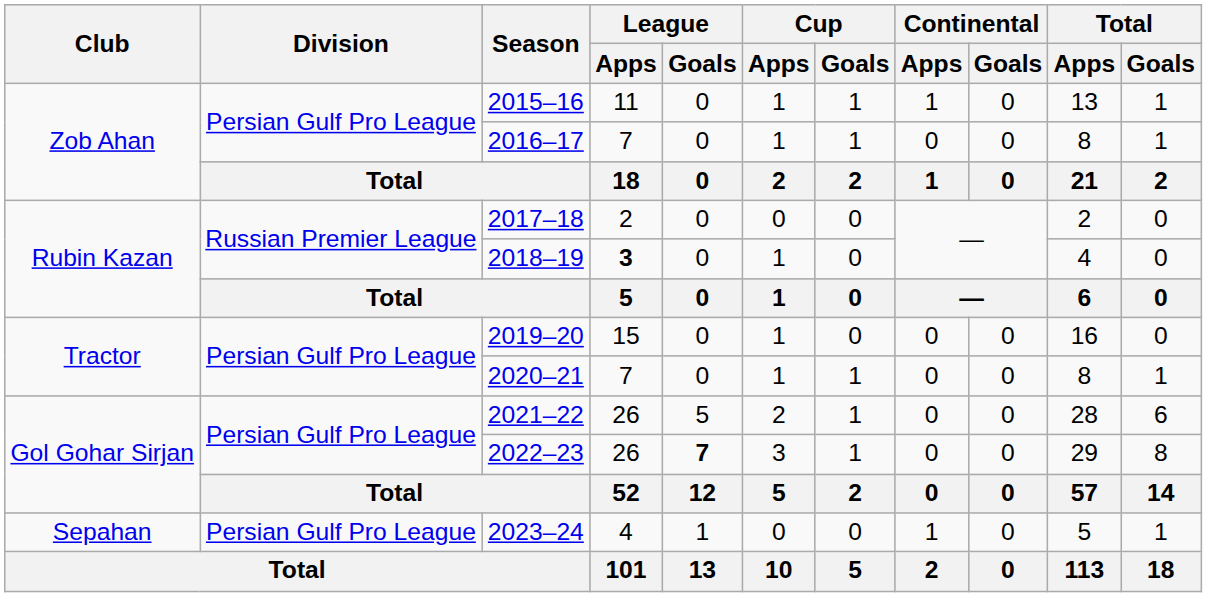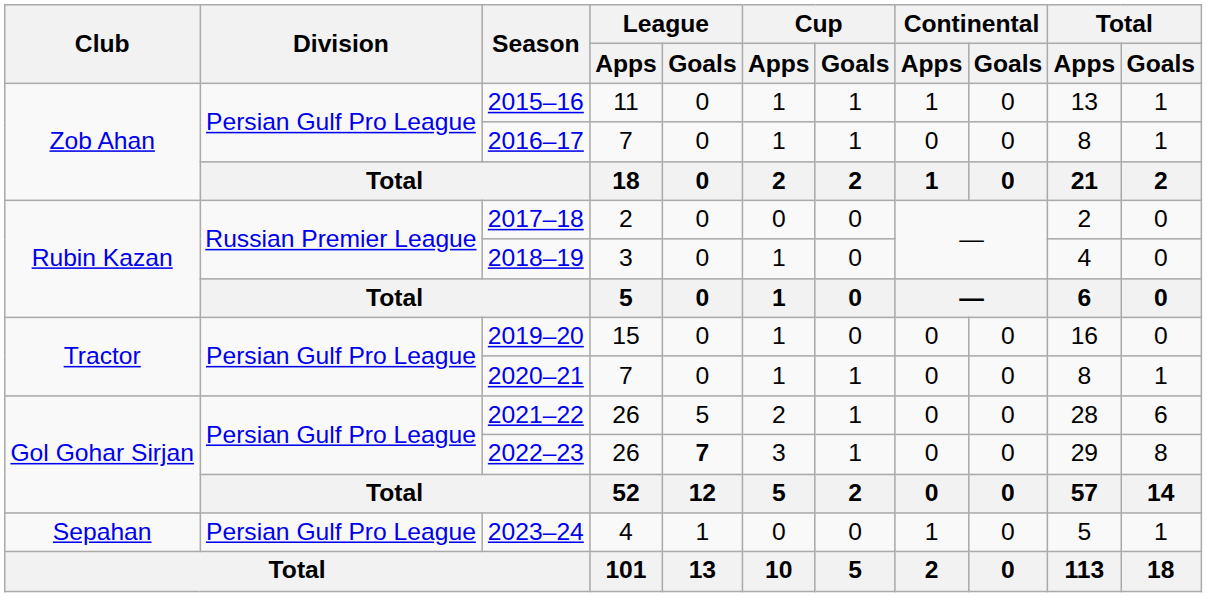(626, 258) bold -> (626, 258) normal
